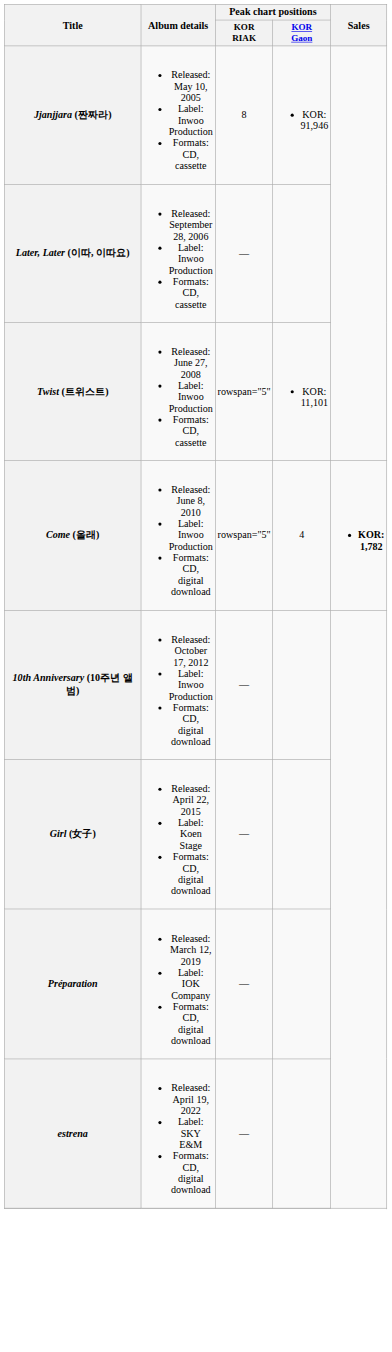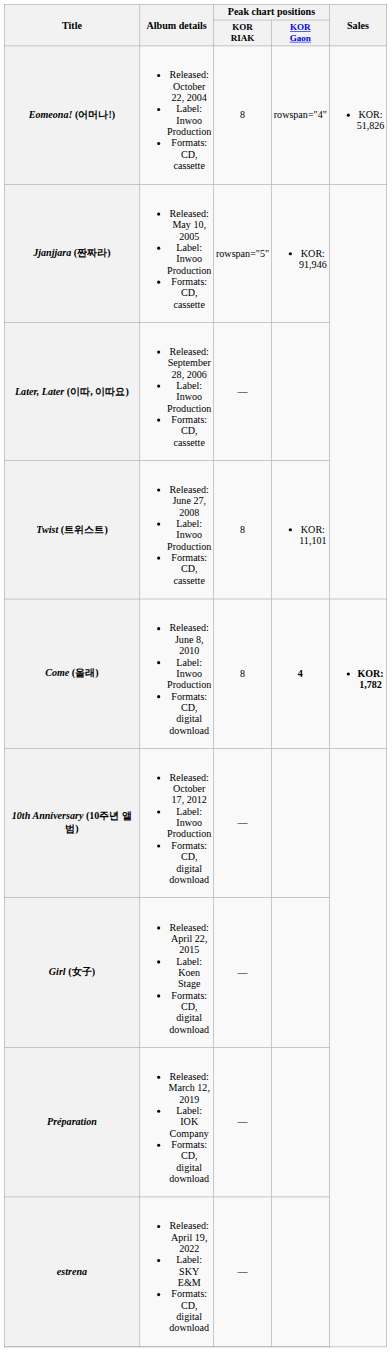+ row: (72, 114)
(244, 115) 8 -> (243, 253) rowspan="5"
(244, 391) rowspan="5" -> (243, 529) 8
(244, 535) rowspan="5" -> (243, 673) 8
(302, 535) normal -> (300, 673) bold
